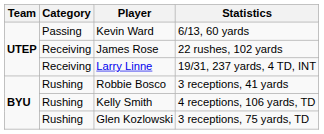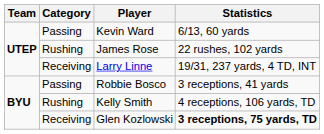(67, 49) Receiving -> (63, 49) Rushing
(63, 84) Rushing -> (62, 84) Passing
(63, 120) Rushing -> (67, 120) Receiving
(244, 120) normal -> (247, 120) bold
